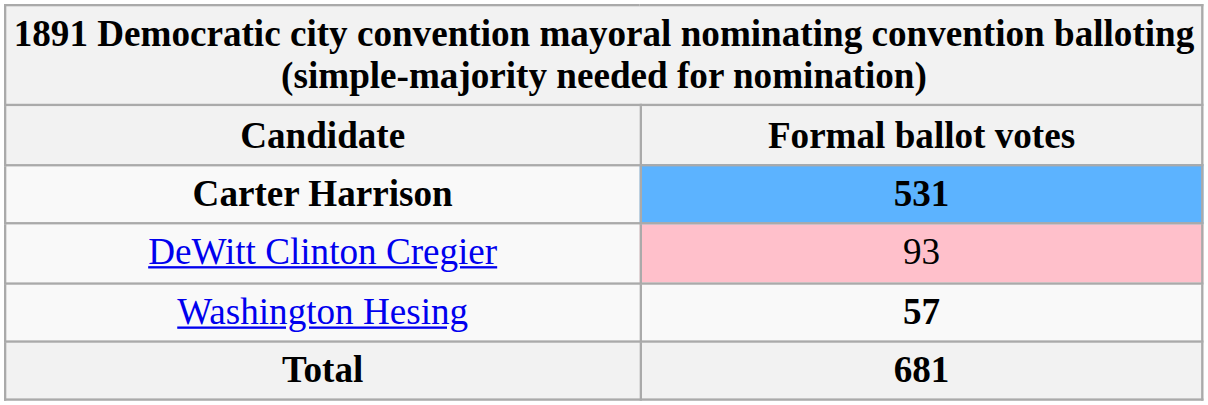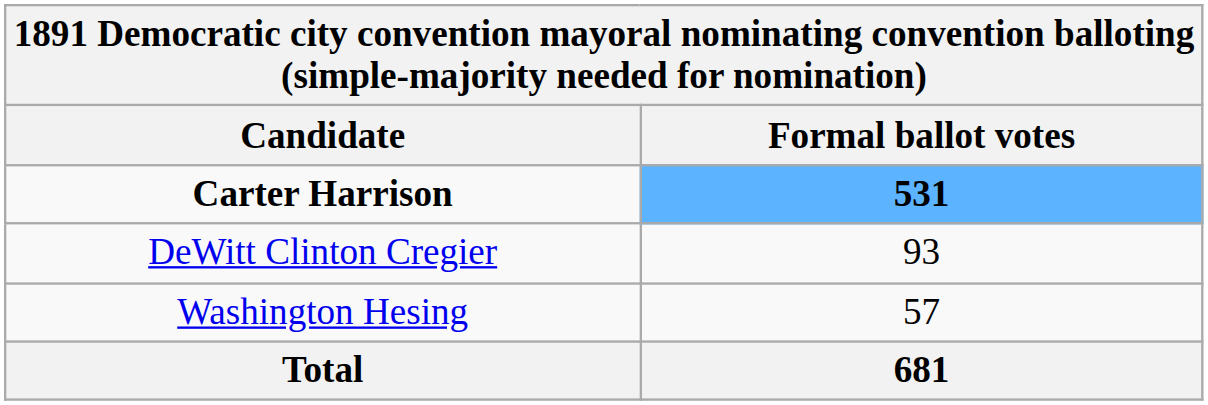(922, 252) pink background -> (922, 252) no background
(922, 311) bold -> (922, 311) normal
